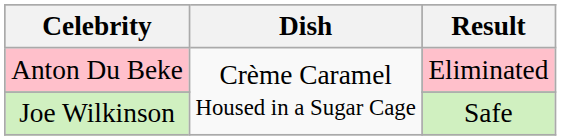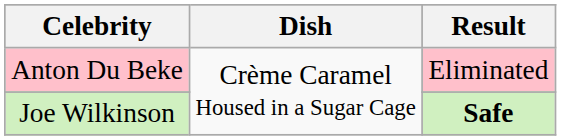(488, 112) normal -> (488, 112) bold
